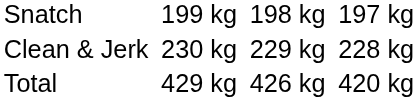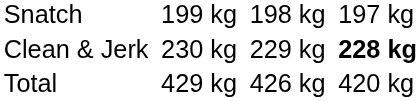(376, 49) normal -> (378, 49) bold
